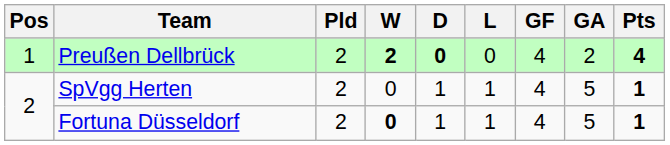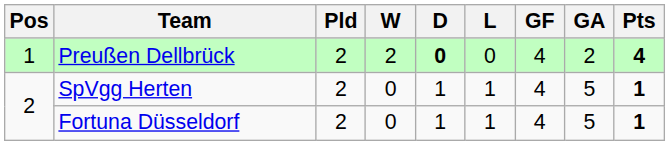(391, 55) bold -> (391, 55) normal
(391, 122) bold -> (391, 122) normal
